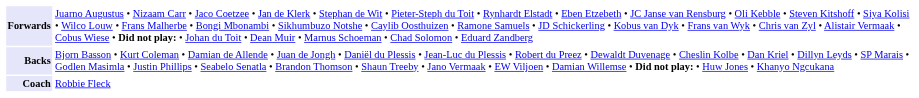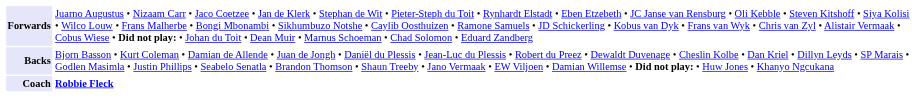(83, 83) normal -> (84, 83) bold
